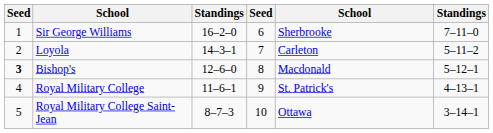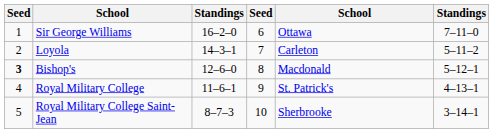(305, 32) Sherbrooke -> (295, 32) Ottawa
(295, 112) Ottawa -> (305, 112) Sherbrooke
